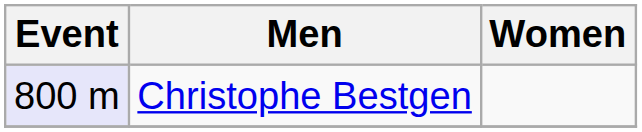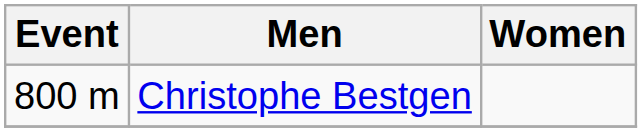(67, 95) lavender background -> (67, 95) no background
